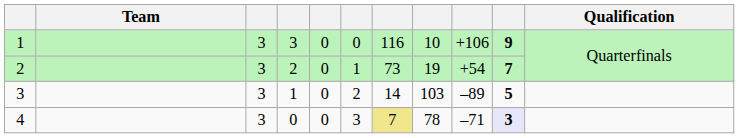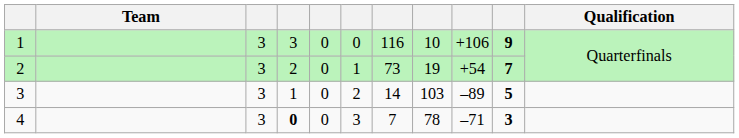(293, 119) normal -> (293, 119) bold
(392, 119) khaki background -> (392, 119) no background
(509, 119) lavender background -> (509, 119) no background
